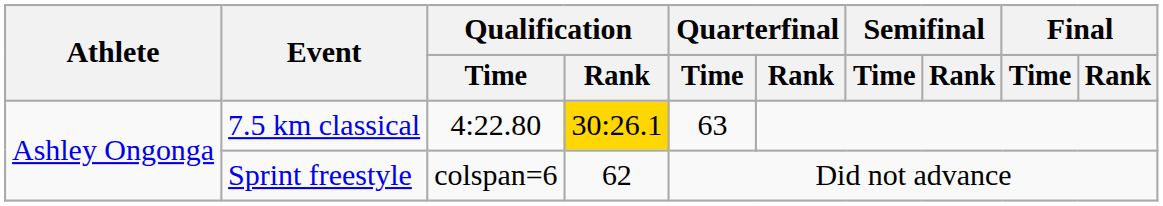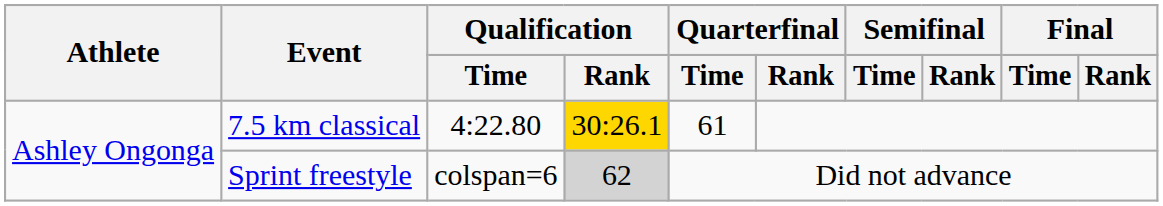(712, 125) 63 -> (712, 125) 61
(617, 175) no background -> (617, 175) lightgrey background
